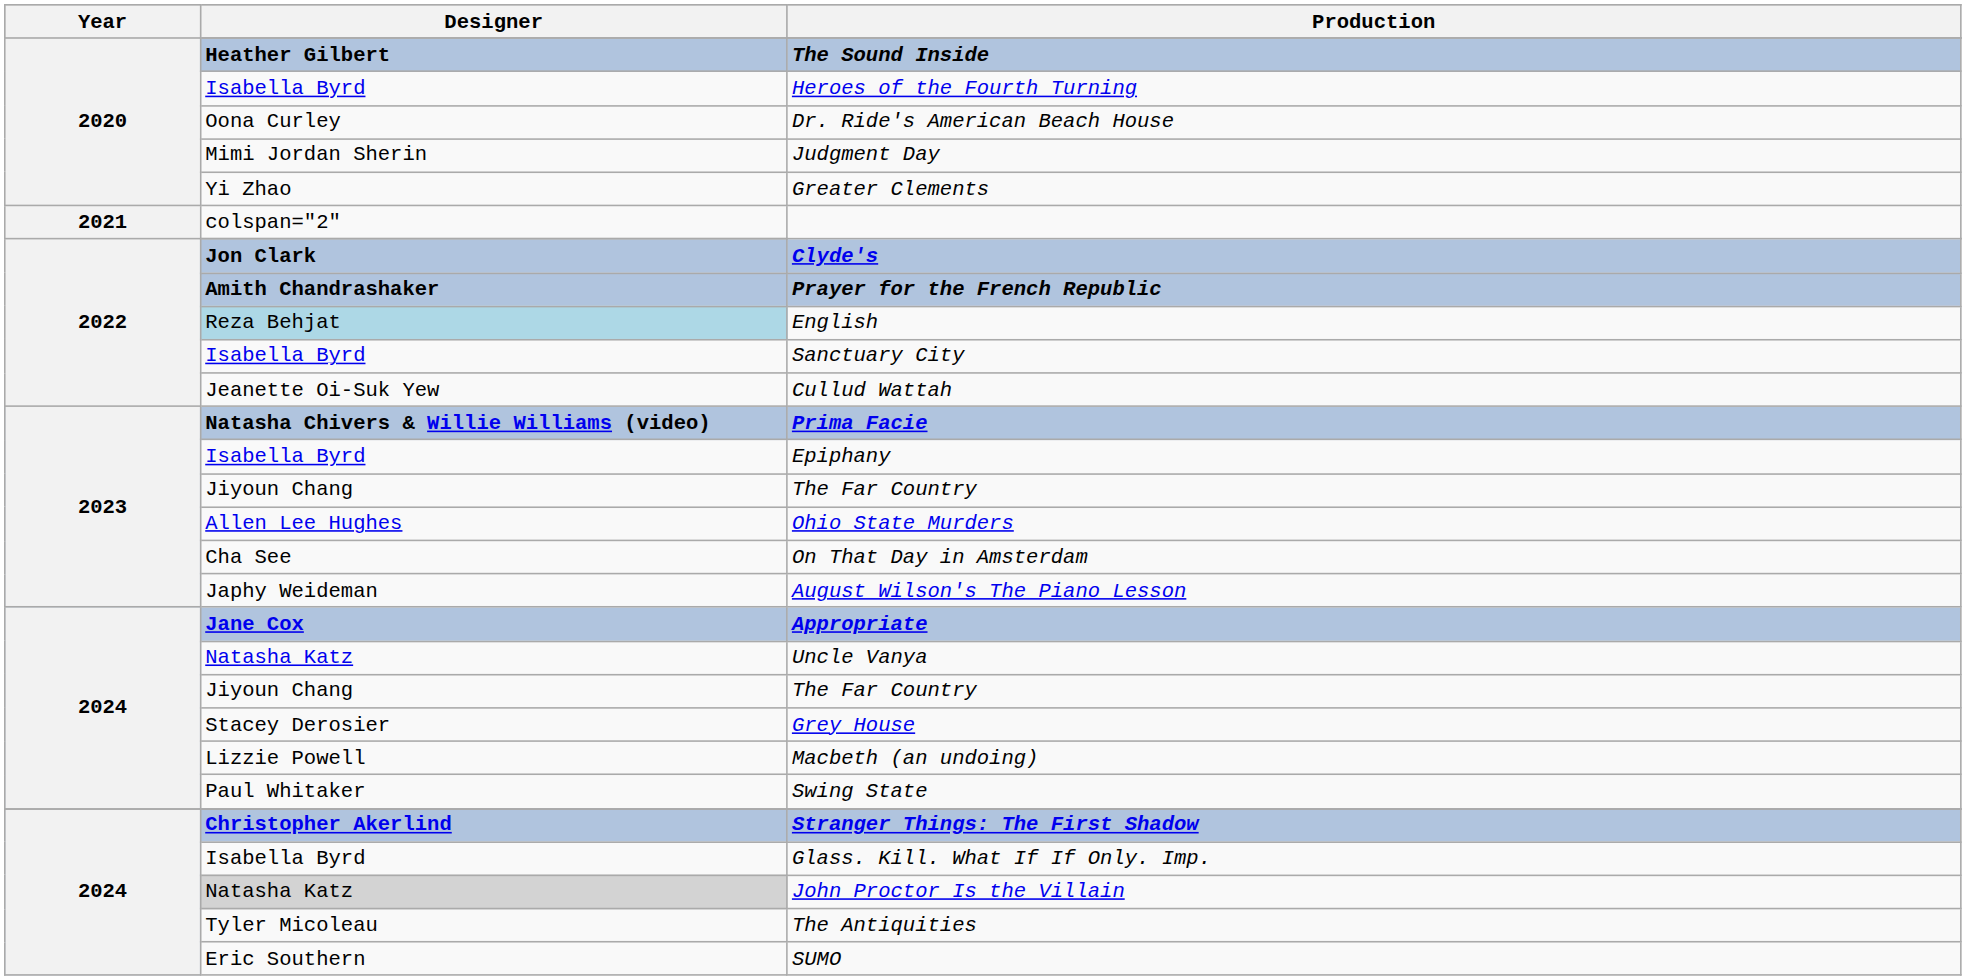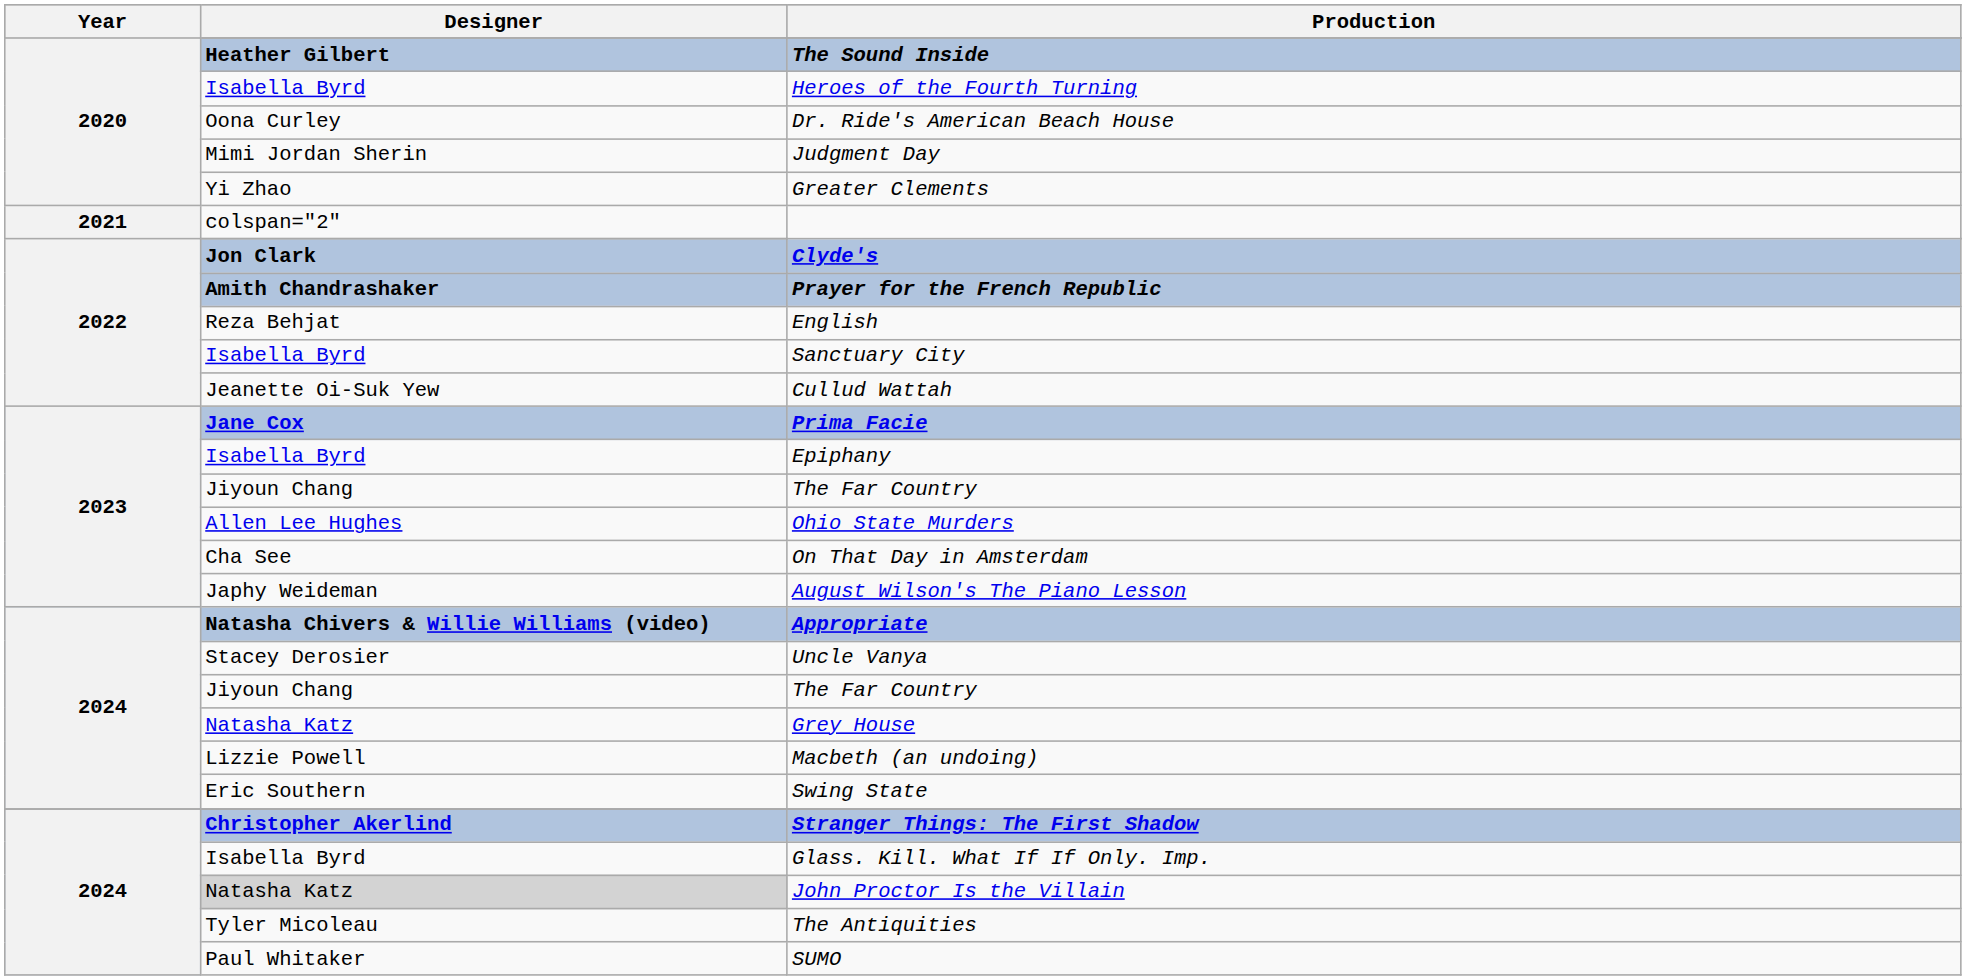(273, 323) lightblue background -> (273, 323) no background
(458, 423) Natasha Chivers & Willie Williams (video) -> (255, 423) Jane Cox
(255, 624) Jane Cox -> (458, 624) Natasha Chivers & Willie Williams (video)
(279, 658) Natasha Katz -> (298, 658) Stacey Derosier
(298, 725) Stacey Derosier -> (279, 725) Natasha Katz
(285, 791) Paul Whitaker -> (285, 791) Eric Southern
(285, 959) Eric Southern -> (285, 959) Paul Whitaker
